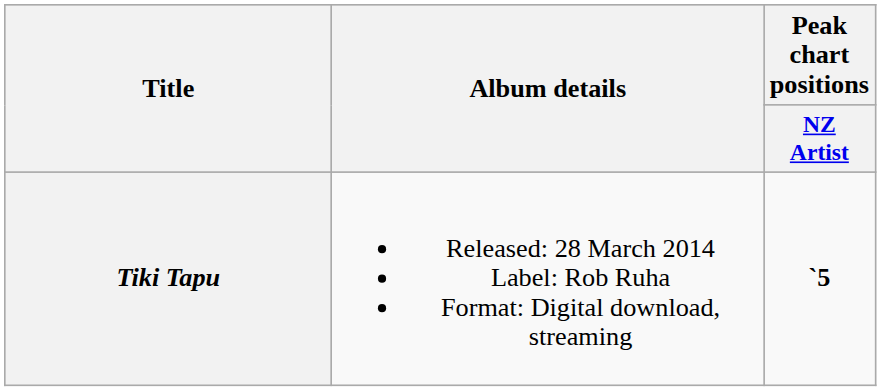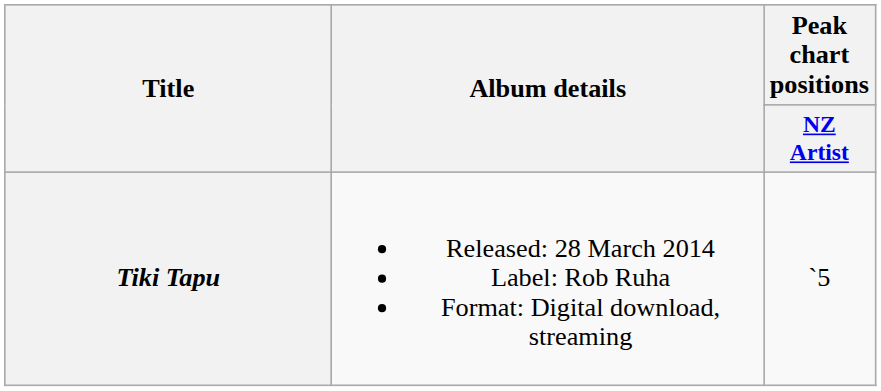(819, 278) bold -> (819, 278) normal
